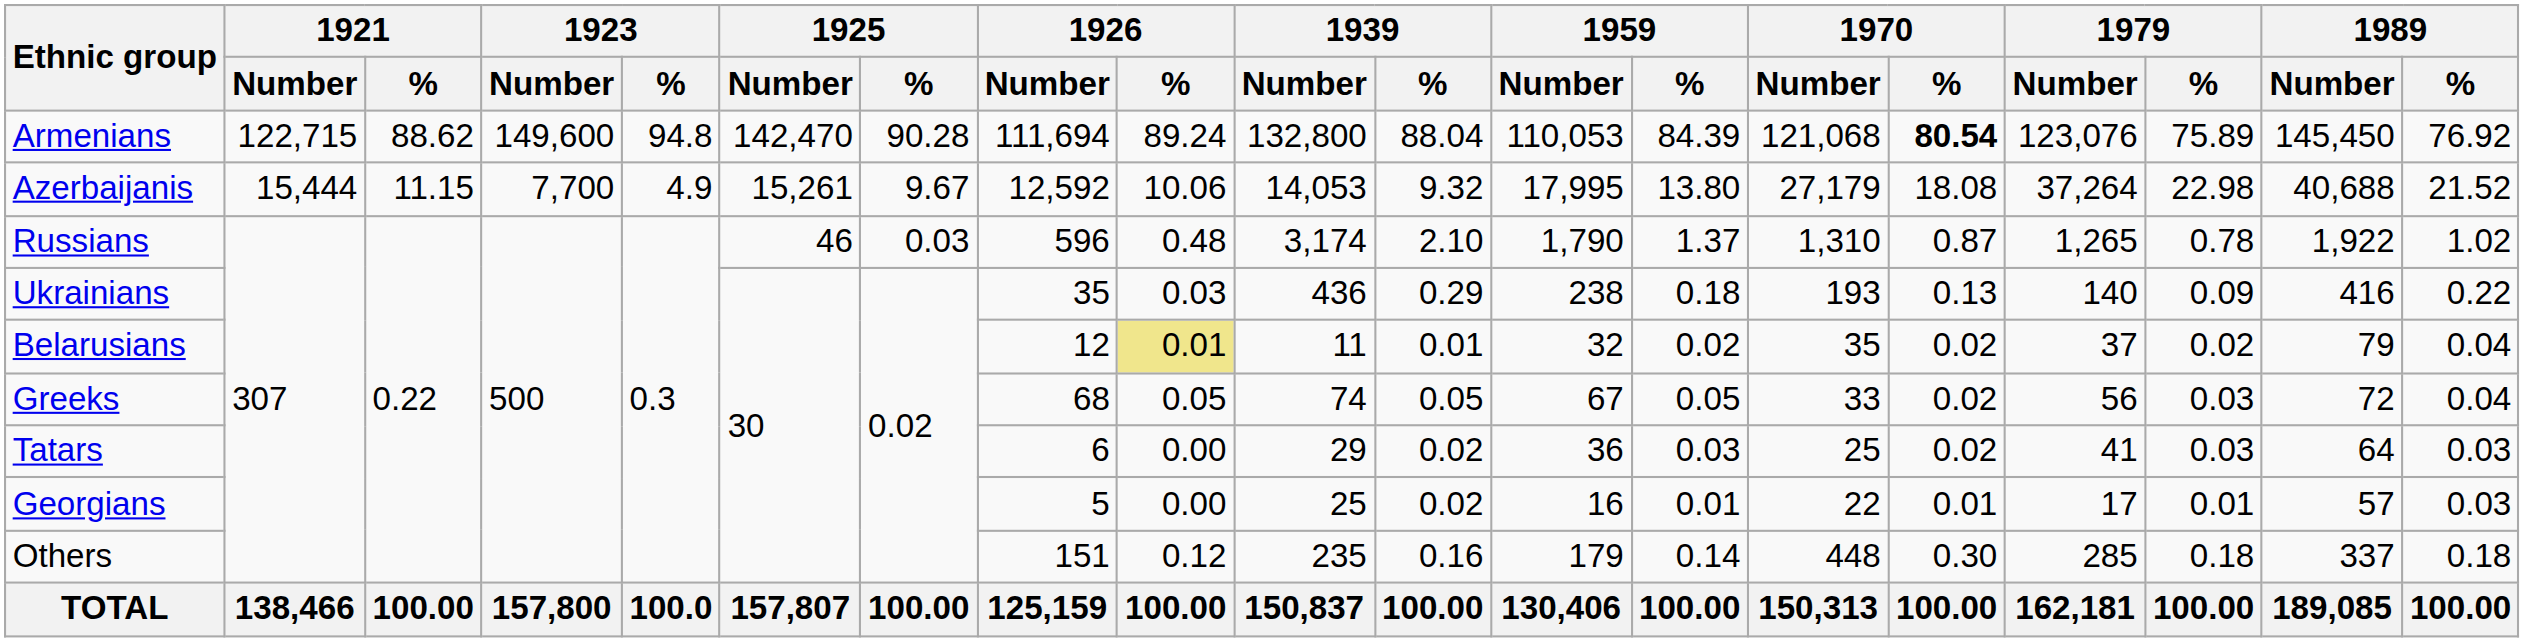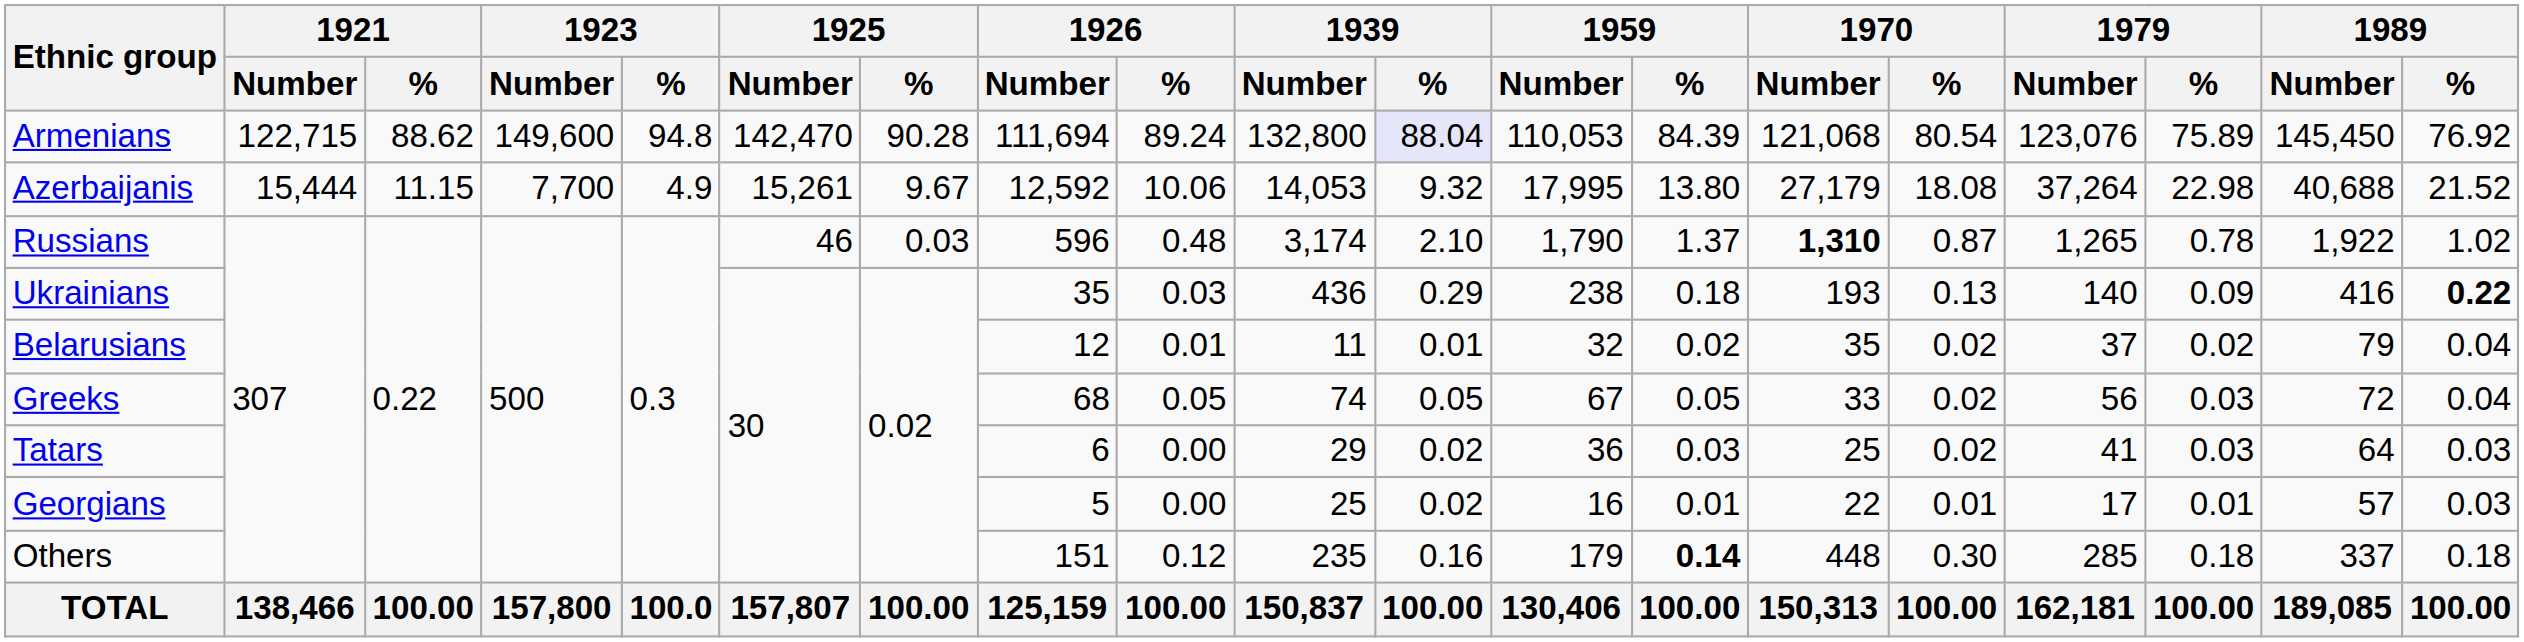(1442, 135) no background -> (1442, 135) lavender background
(1956, 135) bold -> (1956, 135) normal
(1839, 240) normal -> (1839, 240) bold
(2479, 293) normal -> (2479, 293) bold
(1194, 345) khaki background -> (1194, 345) no background
(1708, 556) normal -> (1708, 556) bold
